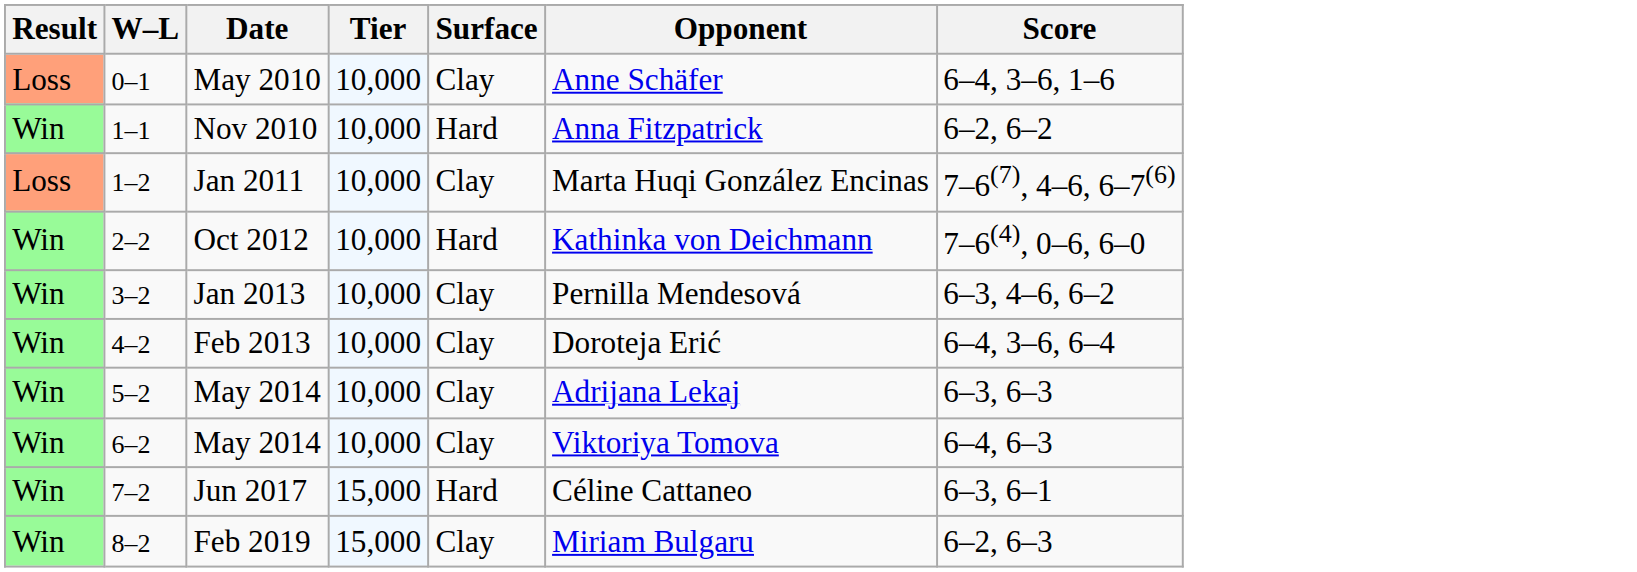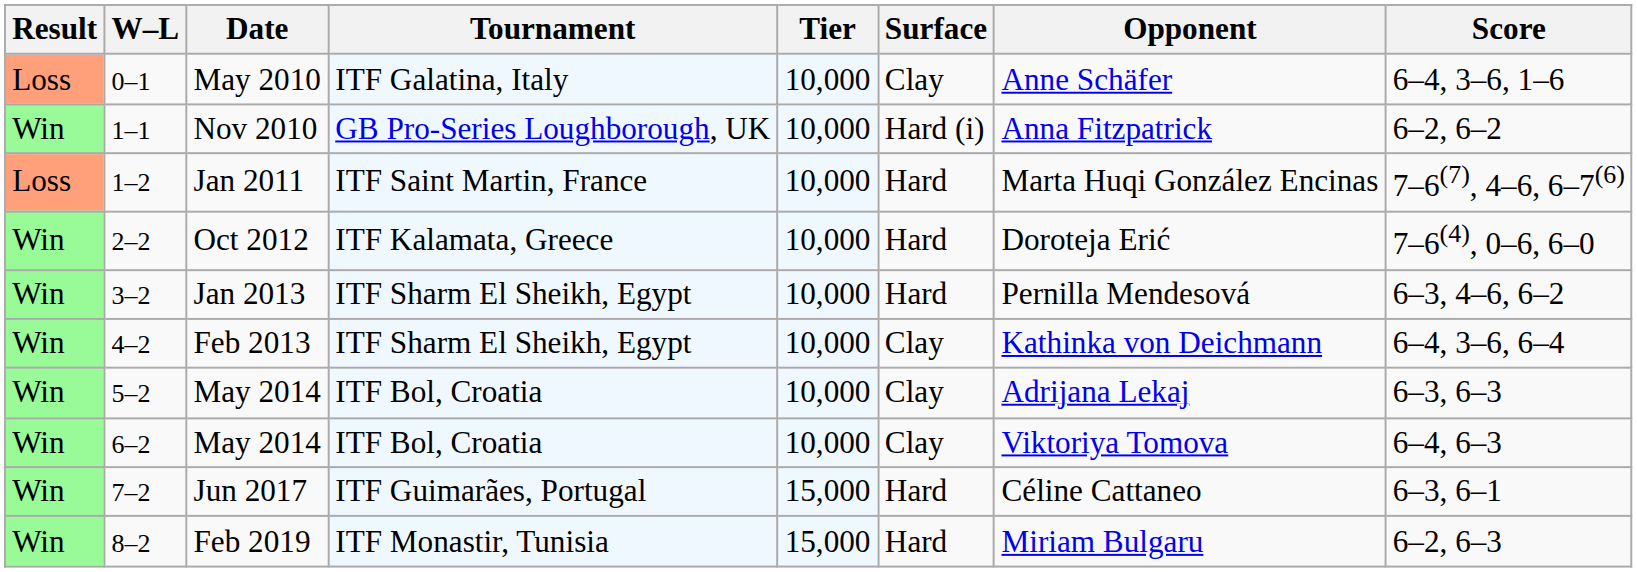+ column: (553, 29)
(467, 128) Hard -> (935, 128) Hard (i)
(465, 181) Clay -> (916, 181) Hard
(712, 239) Kathinka von Deichmann -> (1086, 239) Doroteja Erić
(465, 293) Clay -> (916, 293) Hard
(637, 343) Doroteja Erić -> (1162, 343) Kathinka von Deichmann
(465, 540) Clay -> (916, 540) Hard
